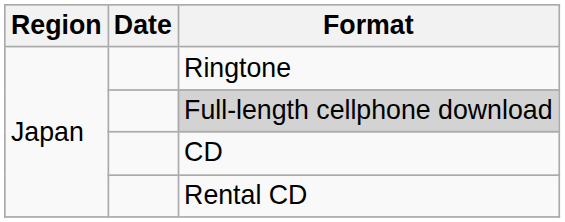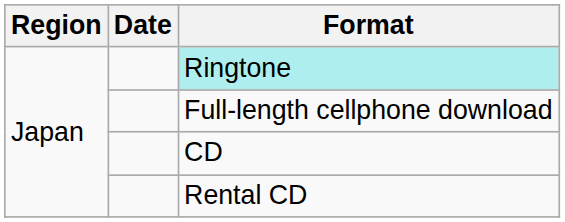(238, 68) no background -> (238, 68) paleturquoise background
(368, 110) lightgrey background -> (368, 110) no background
